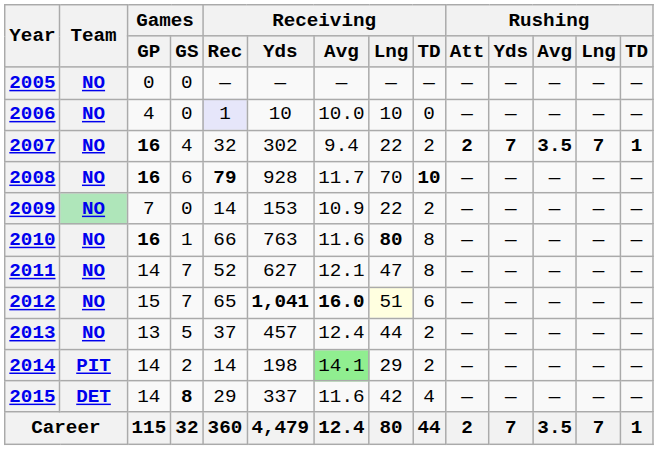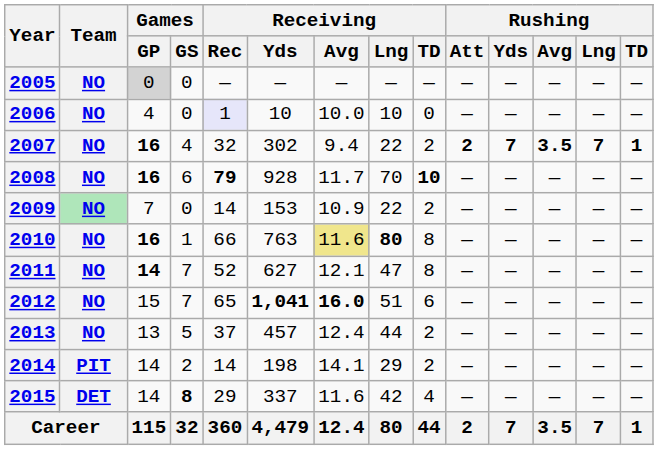(149, 83) no background -> (149, 83) lightgrey background
(341, 240) no background -> (341, 240) khaki background
(149, 271) normal -> (149, 271) bold
(391, 303) lightyellow background -> (391, 303) no background
(341, 365) lightgreen background -> (341, 365) no background
